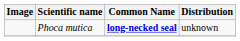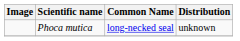(142, 28) bold -> (140, 28) normal
